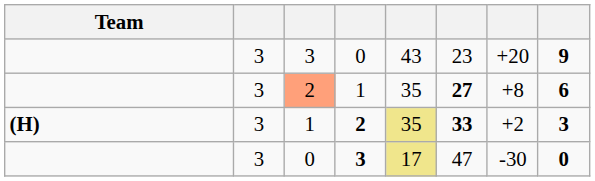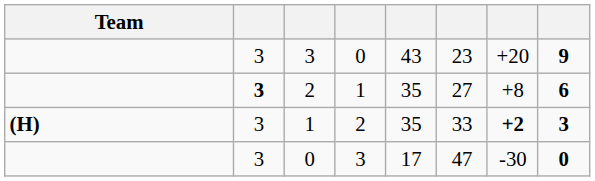(259, 90) normal -> (259, 90) bold
(310, 90) lightsalmon background -> (310, 90) no background
(462, 90) bold -> (462, 90) normal
(360, 124) bold -> (360, 124) normal
(411, 124) khaki background -> (411, 124) no background
(462, 124) bold -> (462, 124) normal
(513, 124) normal -> (513, 124) bold
(360, 159) bold -> (360, 159) normal
(411, 159) khaki background -> (411, 159) no background
